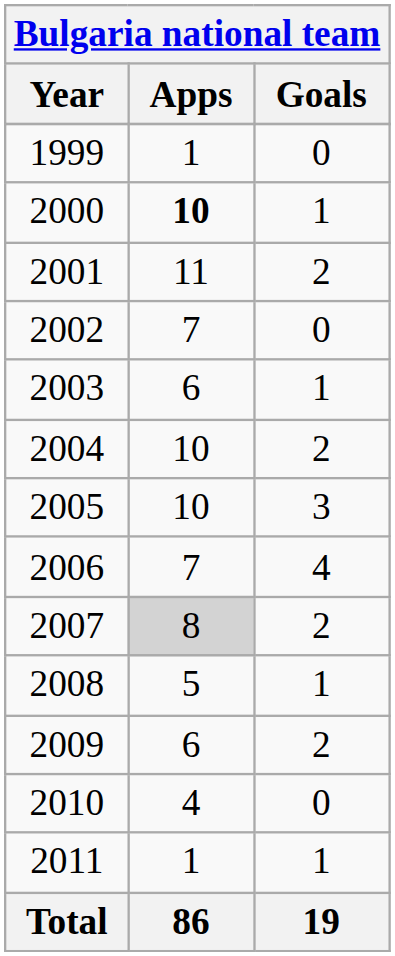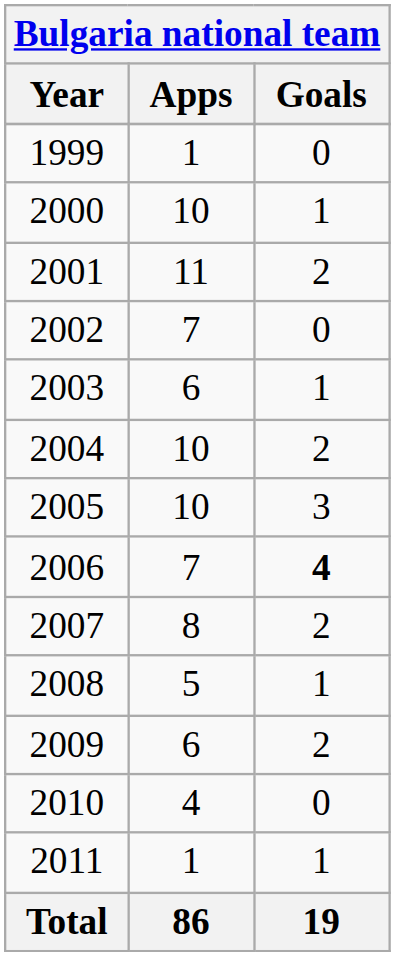(191, 211) bold -> (191, 211) normal
(321, 566) normal -> (321, 566) bold
(191, 625) lightgrey background -> (191, 625) no background
